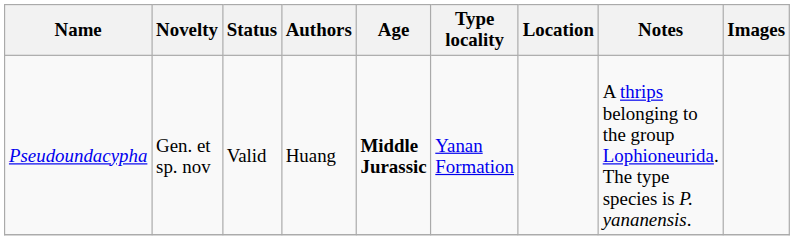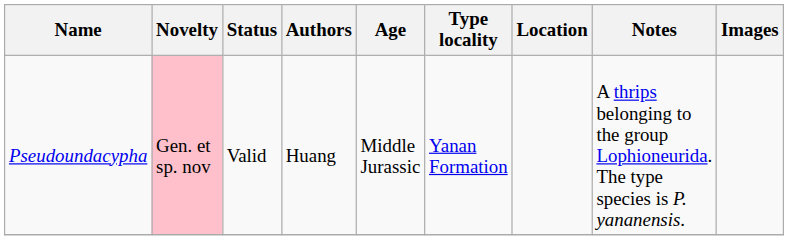(183, 155) no background -> (183, 155) pink background
(394, 155) bold -> (390, 155) normal
